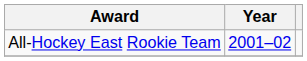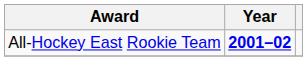(260, 42) normal -> (260, 42) bold
